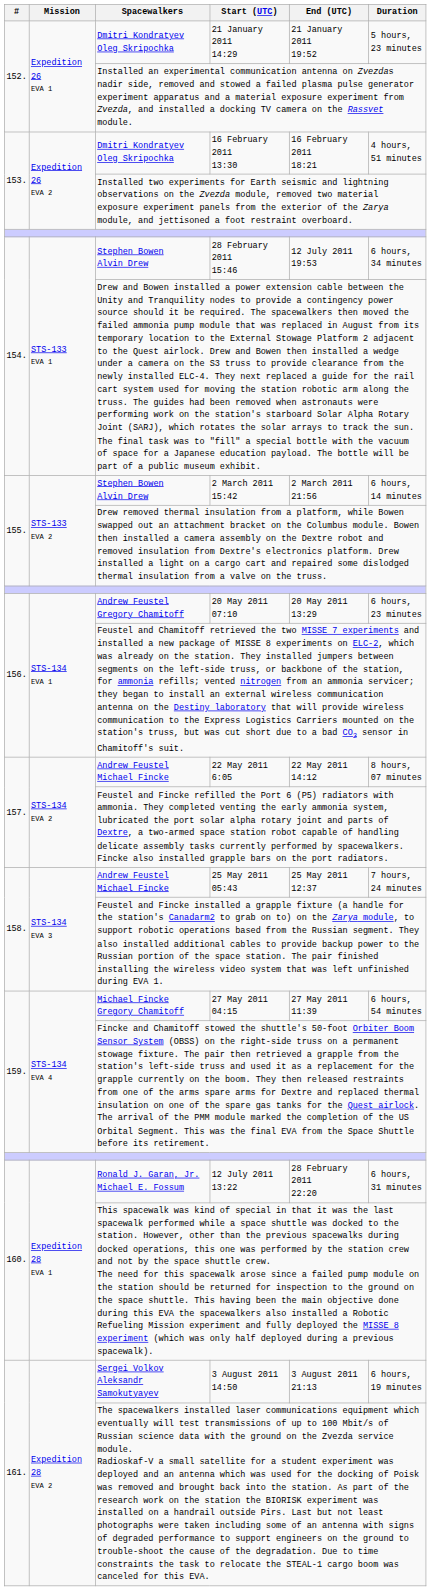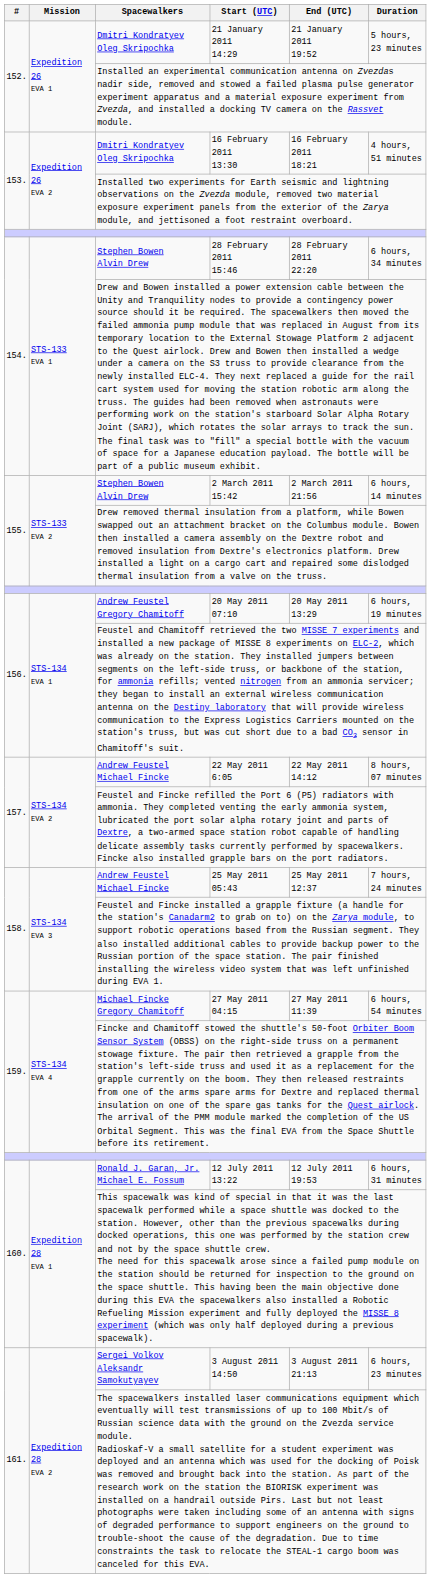(322, 258) 12 July 2011 19:53 -> (319, 258) 28 February 2011 22:20
(396, 608) 6 hours, 23 minutes -> (396, 608) 6 hours, 19 minutes
(319, 1182) 28 February 2011 22:20 -> (322, 1175) 12 July 2011 19:53
(396, 1382) 6 hours, 19 minutes -> (396, 1369) 6 hours, 23 minutes
